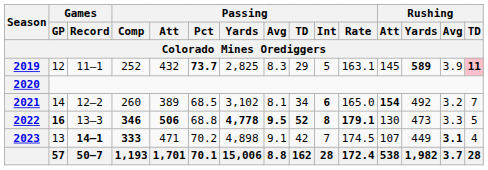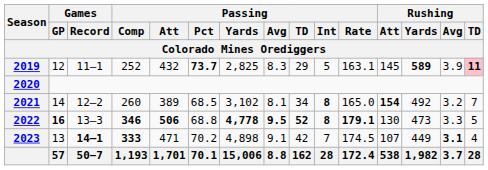(327, 102) 6 -> (327, 102) 8
